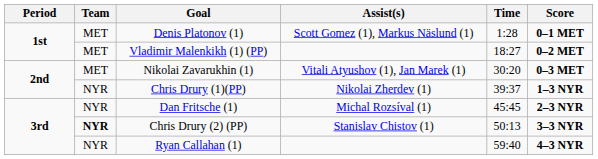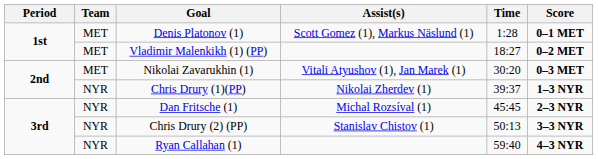(95, 126) bold -> (95, 126) normal
